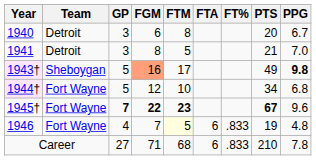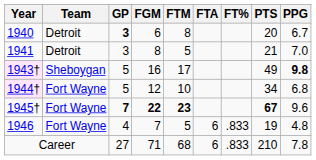(126, 33) normal -> (126, 33) bold
(154, 70) lightsalmon background -> (154, 70) no background
(187, 127) lightyellow background -> (187, 127) no background
